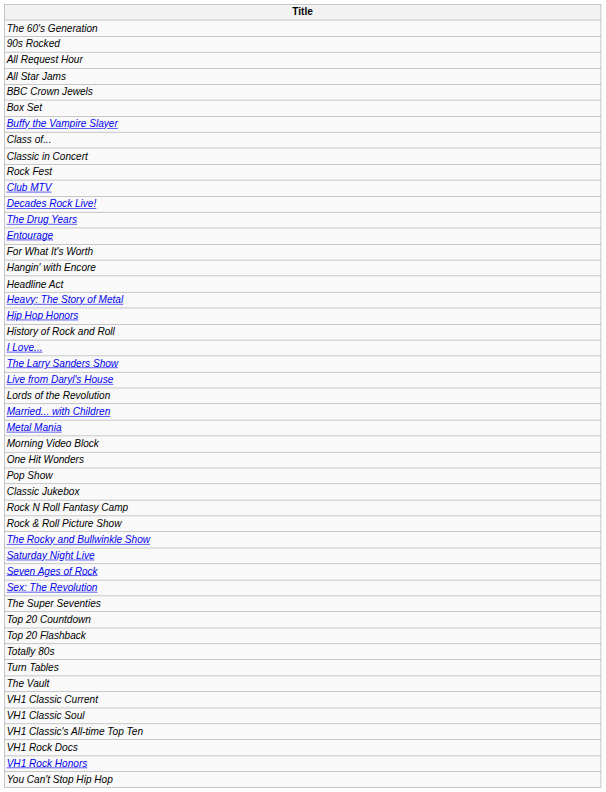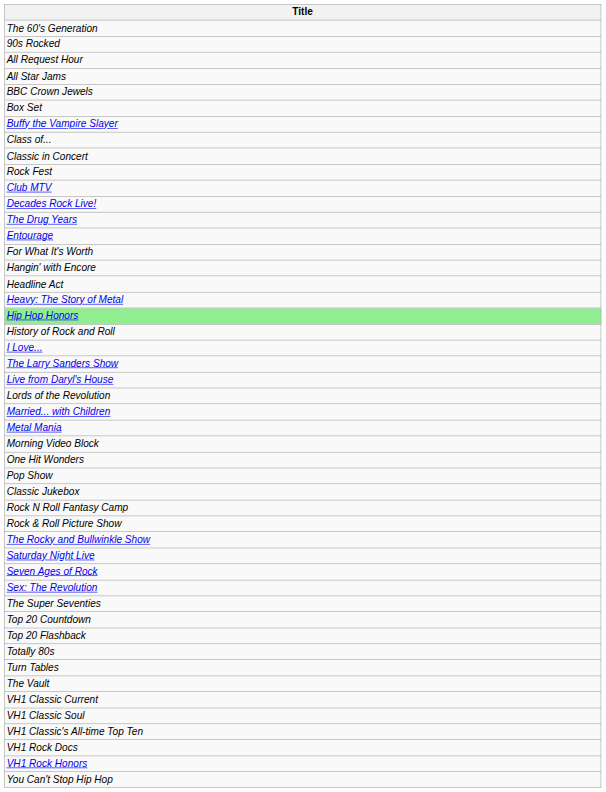(42, 316) no background -> (42, 316) lightgreen background
